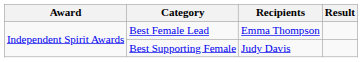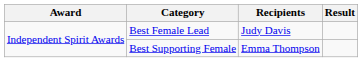(280, 30) Emma Thompson -> (266, 30) Judy Davis
(266, 48) Judy Davis -> (280, 48) Emma Thompson
